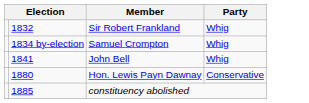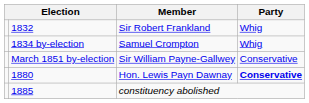- row: (109, 59)
+ row: (177, 59)
(235, 75) normal -> (271, 75) bold
